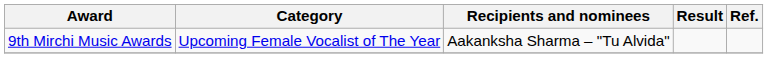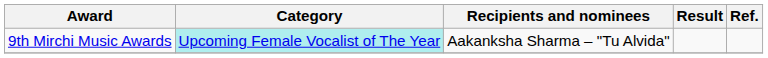(309, 40) no background -> (309, 40) paleturquoise background
